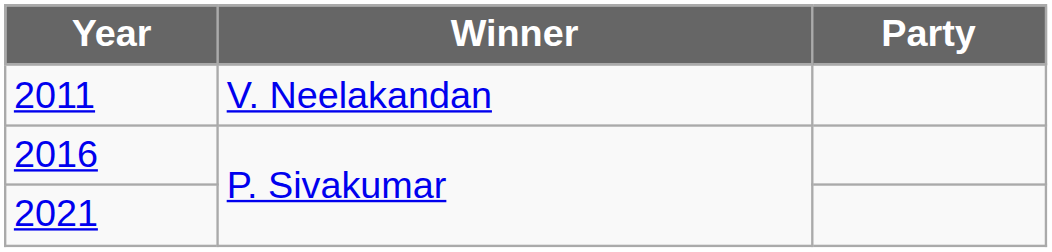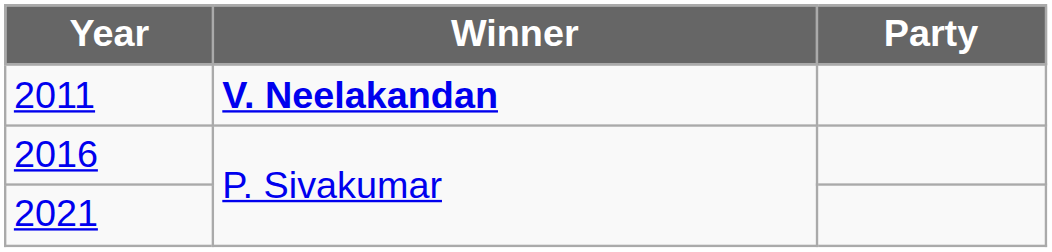(359, 94) normal -> (360, 94) bold
